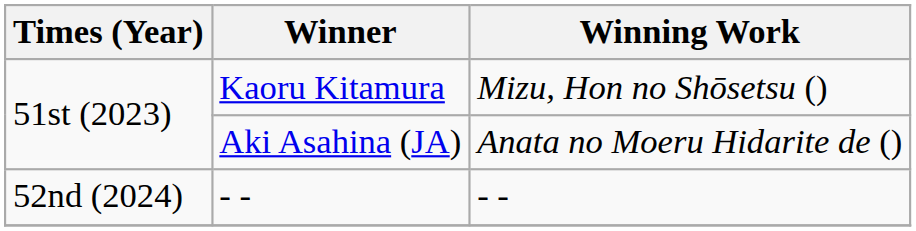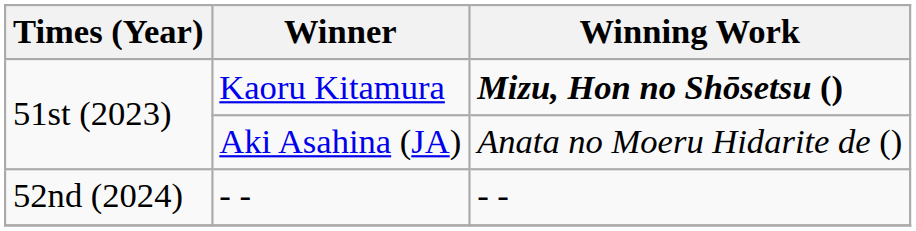(652, 86) normal -> (660, 86) bold
